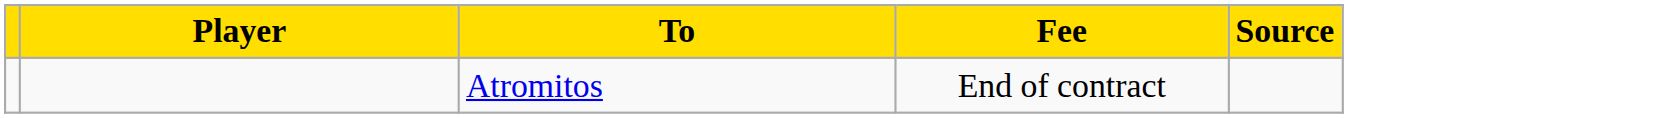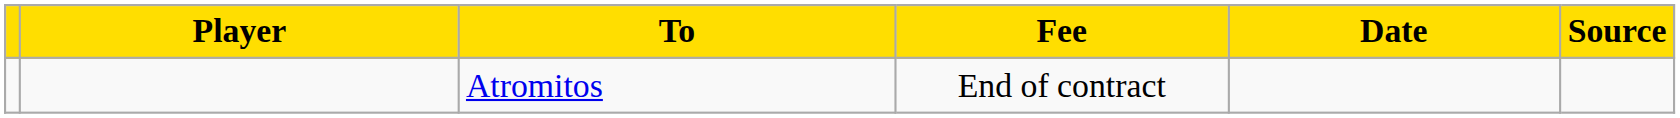+ column: (1394, 31)
